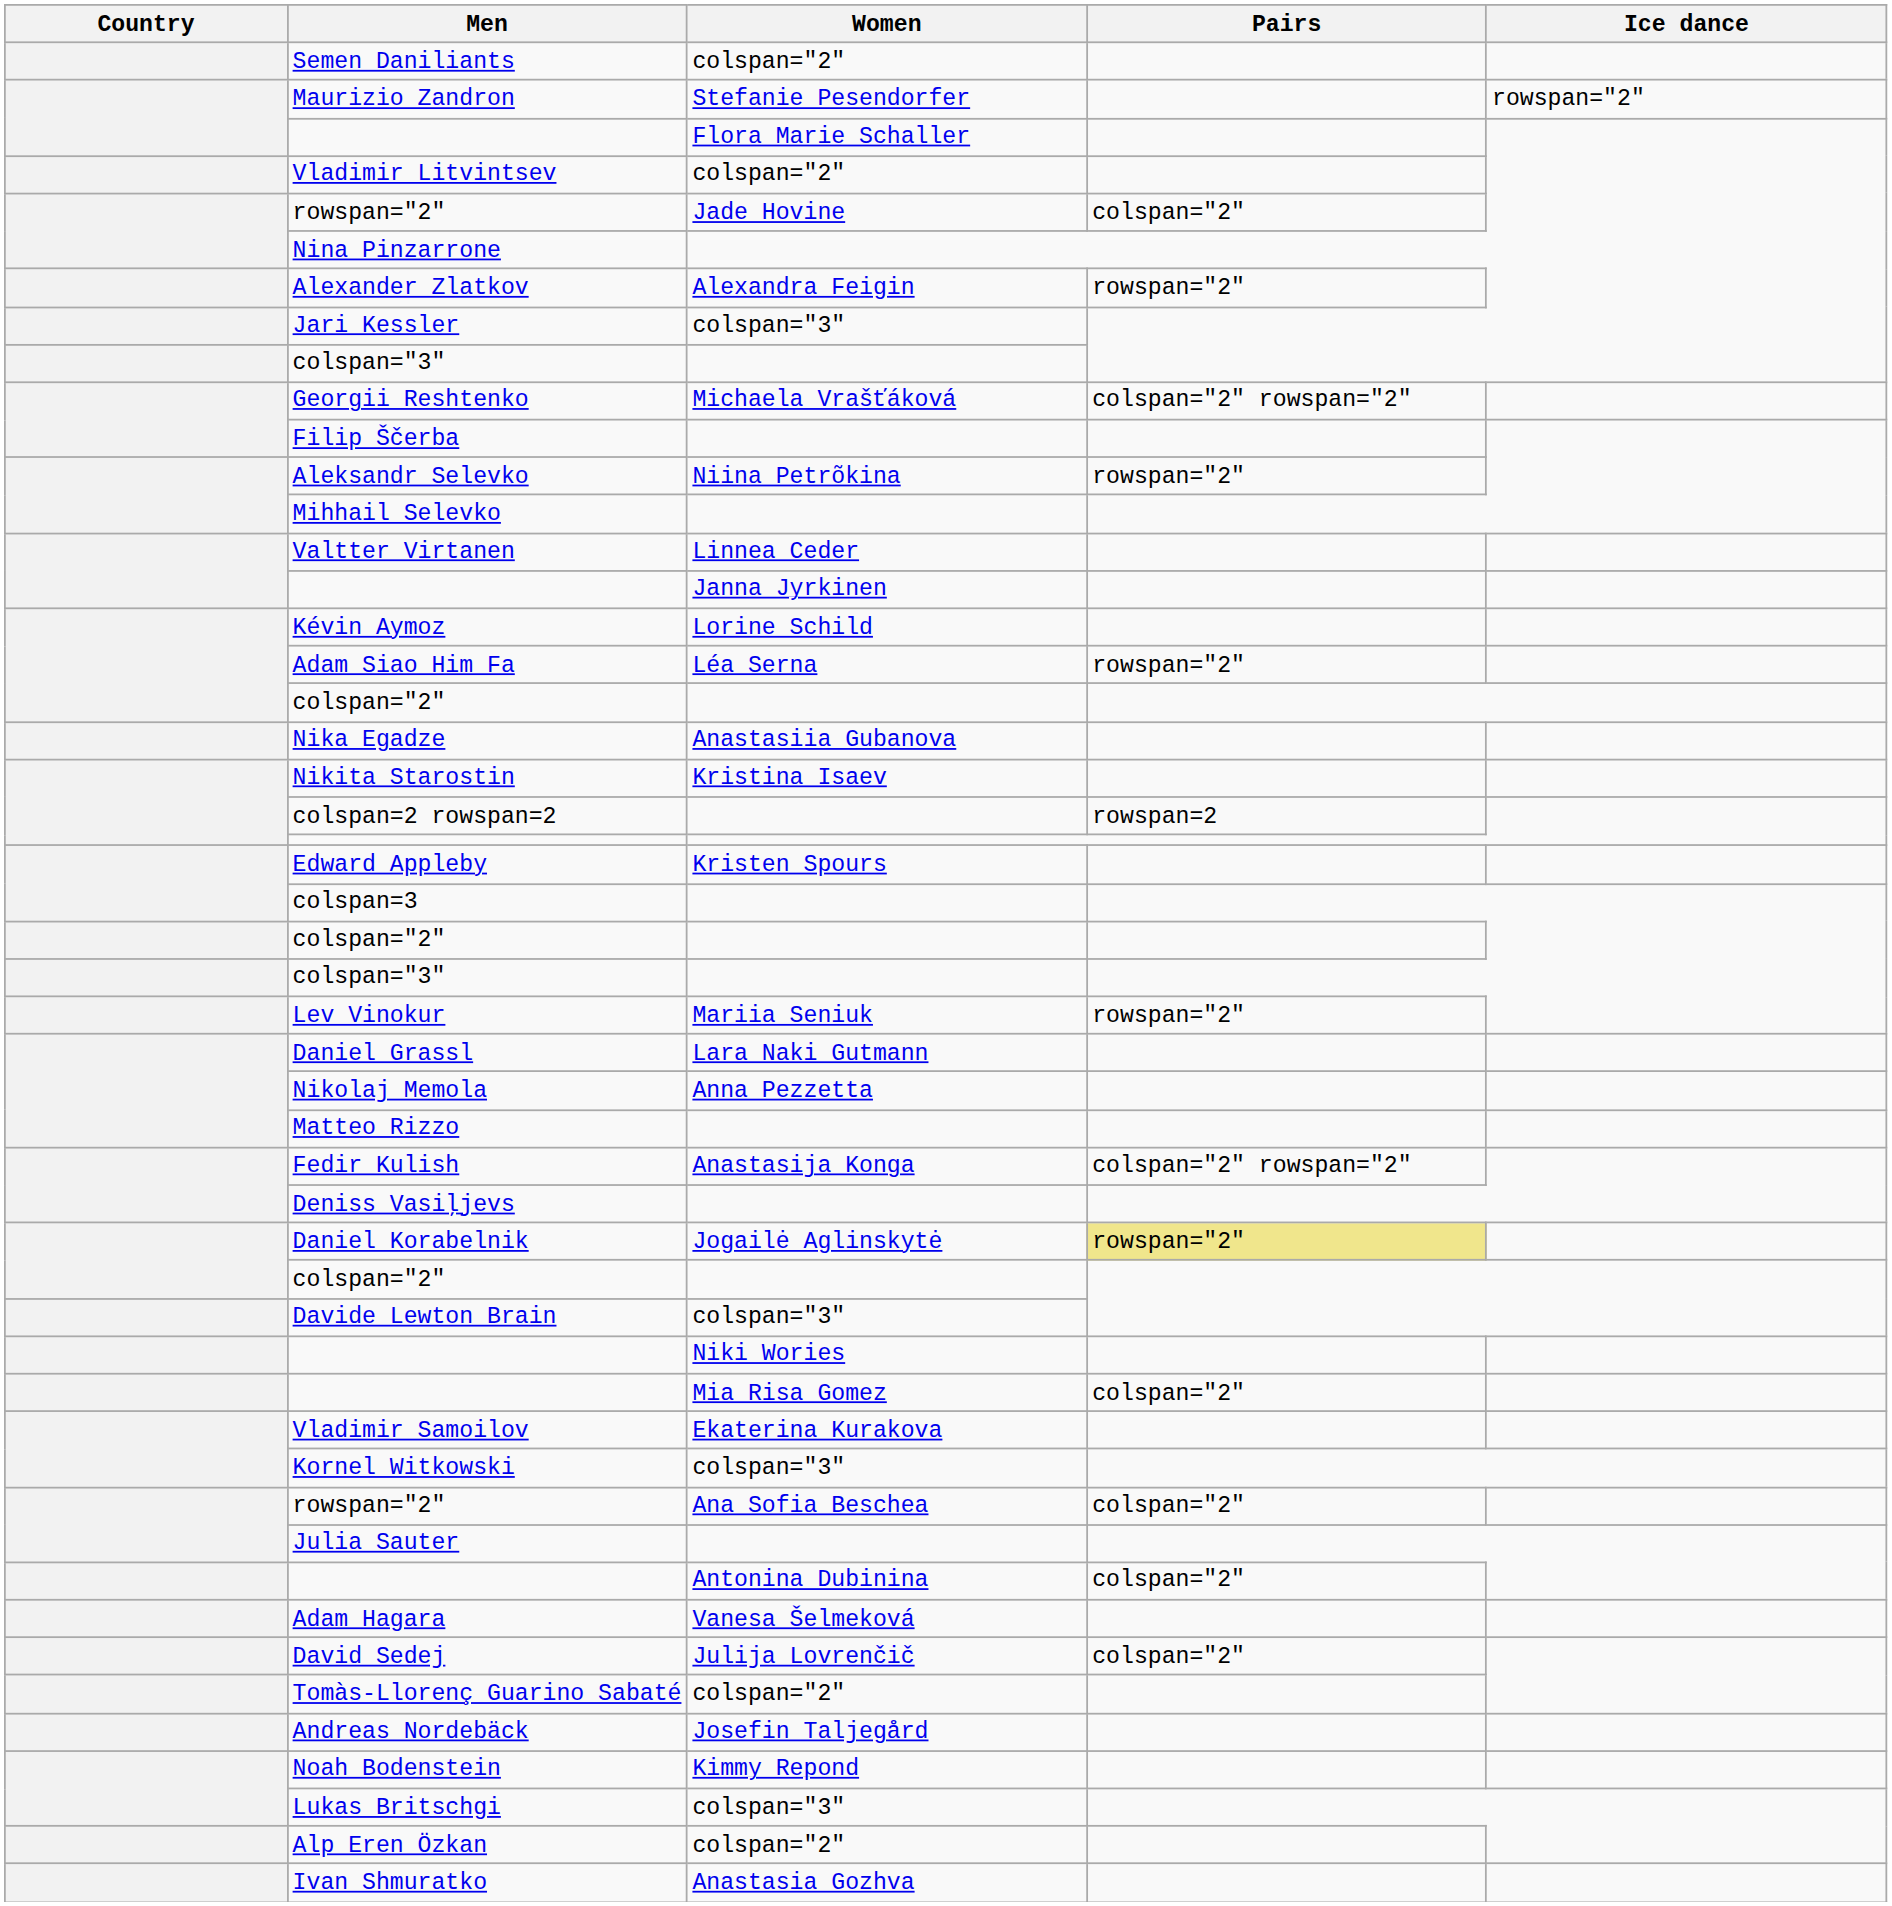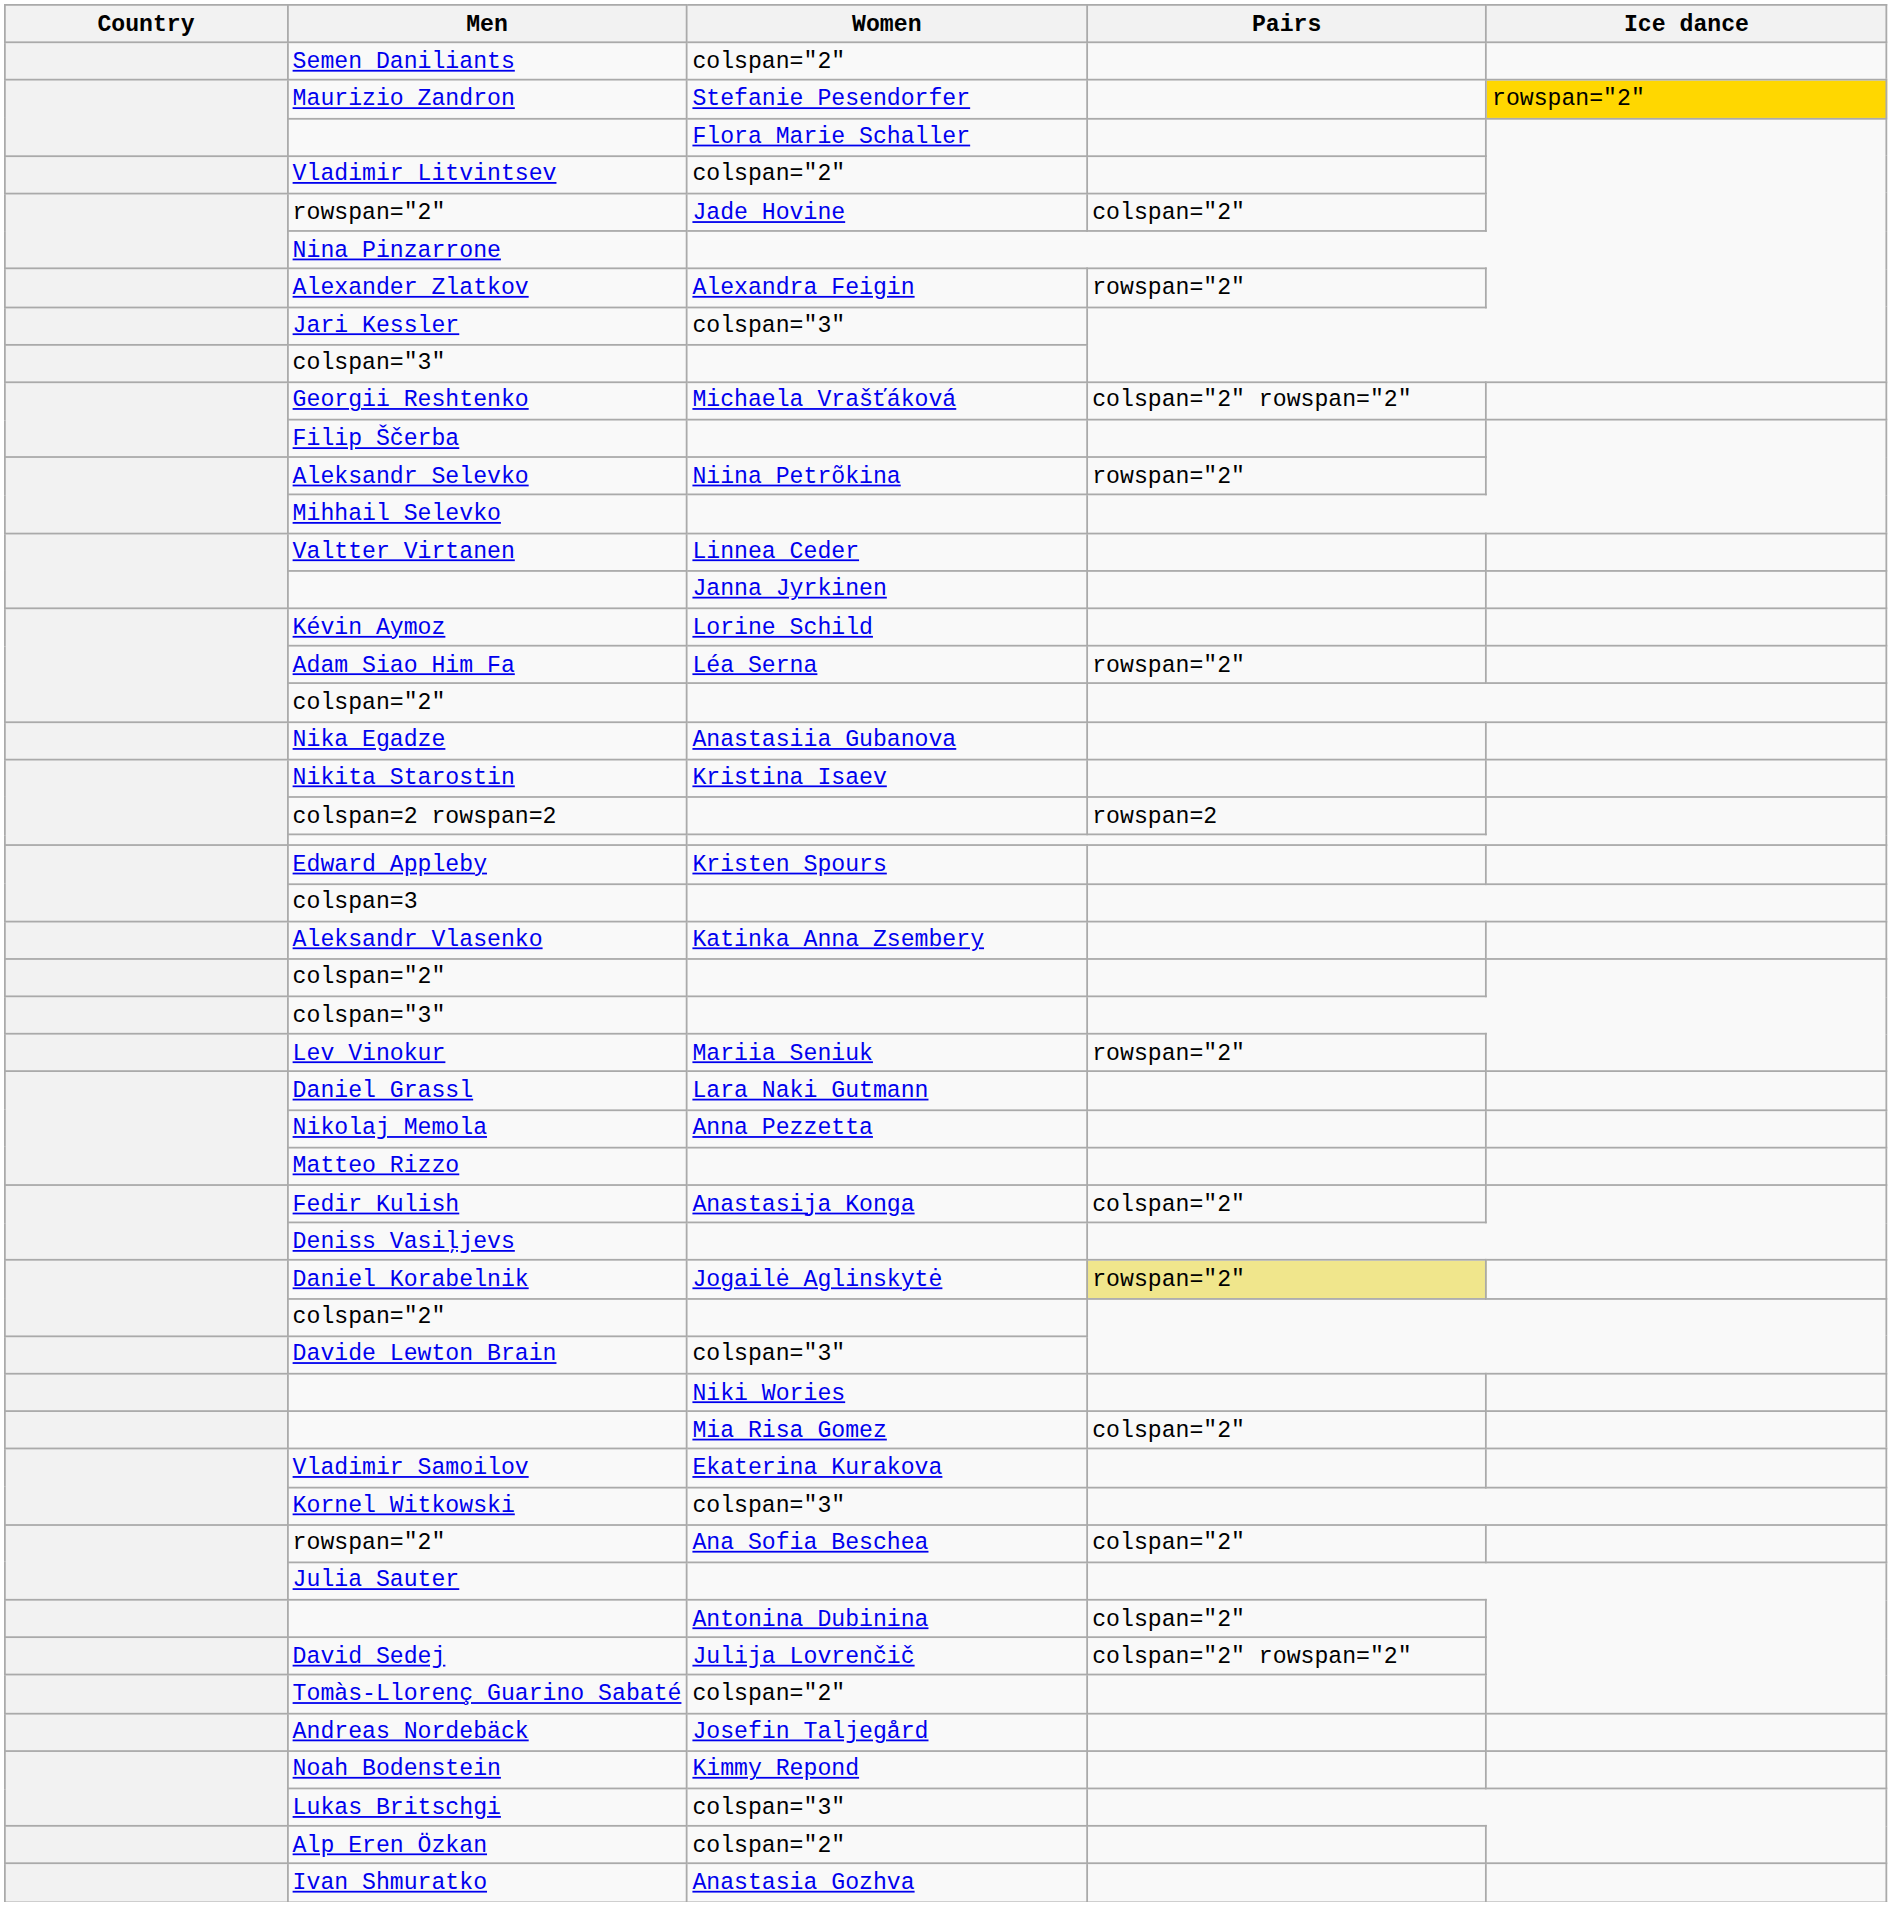(1568, 99) no background -> (1568, 99) gold background
+ row: (418, 940)
(1252, 1166) colspan="2" rowspan="2" -> (1169, 1204) colspan="2"
- row: (369, 1619)
(1169, 1656) colspan="2" -> (1252, 1656) colspan="2" rowspan="2"
